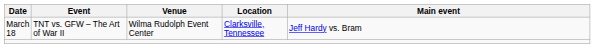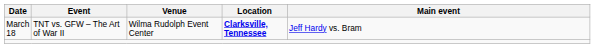(244, 28) normal -> (246, 28) bold
